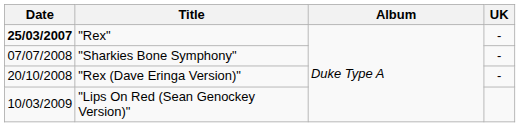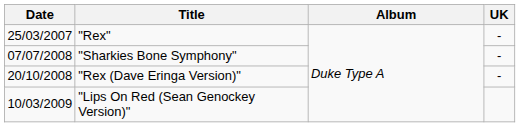(40, 35) bold -> (40, 35) normal
